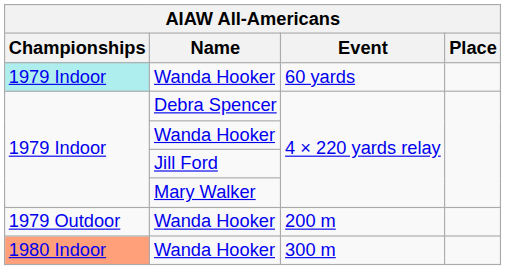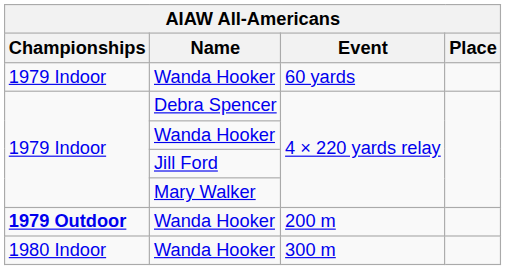(57, 76) paleturquoise background -> (57, 76) no background
(65, 221) normal -> (68, 221) bold
(57, 250) lightsalmon background -> (57, 250) no background
